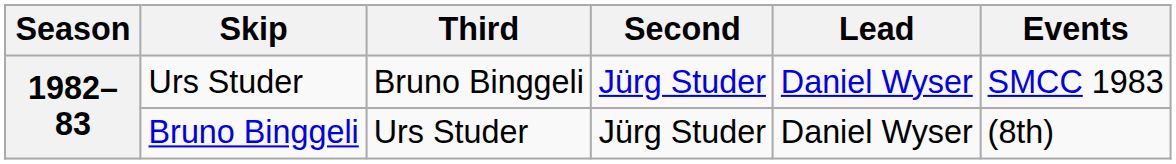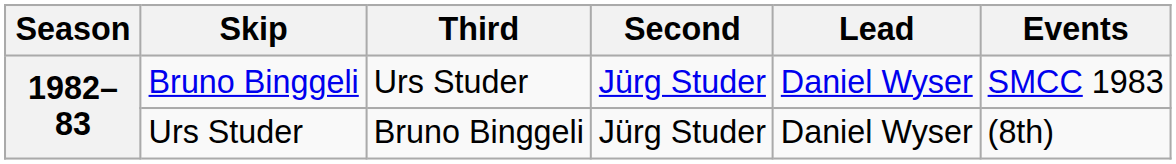(226, 81) Urs Studer -> (254, 81) Bruno Binggeli
(479, 81) Bruno Binggeli -> (451, 81) Urs Studer
(254, 132) Bruno Binggeli -> (226, 132) Urs Studer
(451, 132) Urs Studer -> (479, 132) Bruno Binggeli
